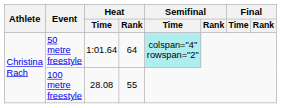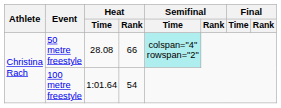(102, 51) 1:01.64 -> (102, 51) 28.08
(132, 51) 64 -> (132, 51) 66
(102, 86) 28.08 -> (102, 86) 1:01.64
(132, 86) 55 -> (132, 86) 54
